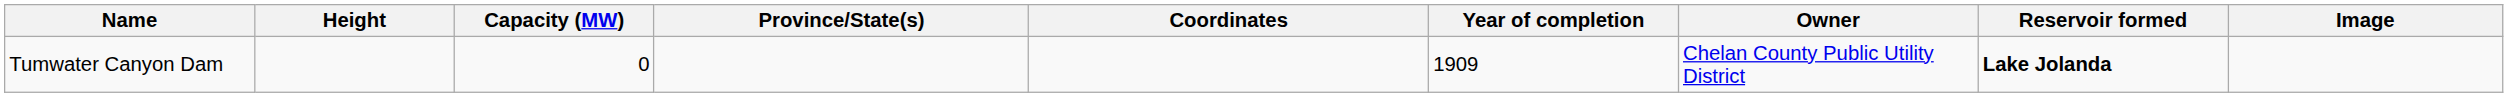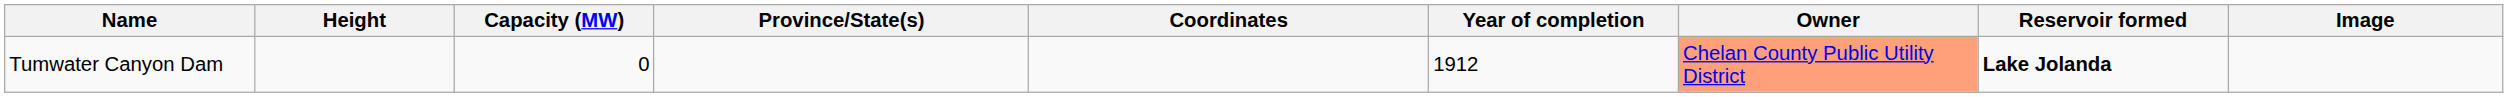(1456, 64) 1909 -> (1456, 64) 1912
(1808, 64) no background -> (1808, 64) lightsalmon background
